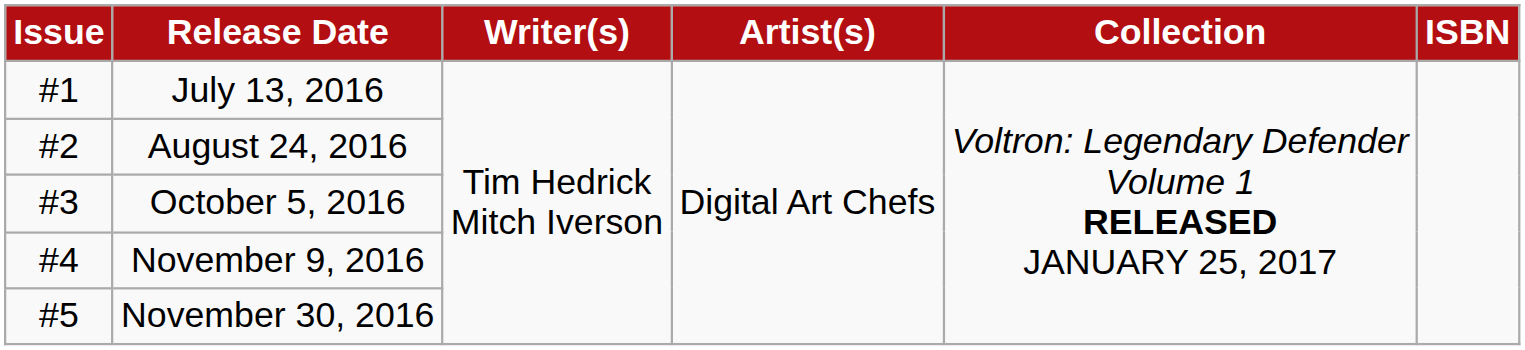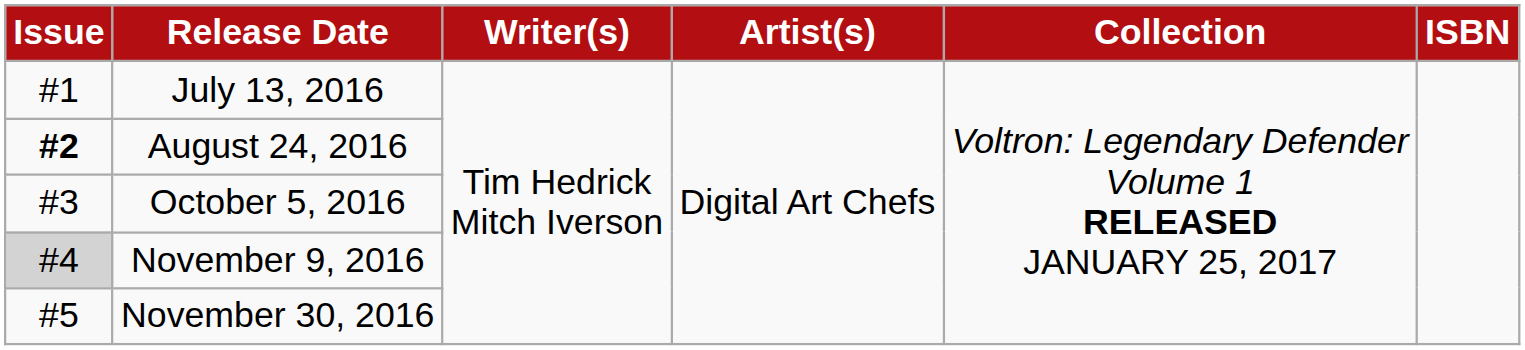(59, 145) normal -> (59, 145) bold
(59, 259) no background -> (59, 259) lightgrey background
